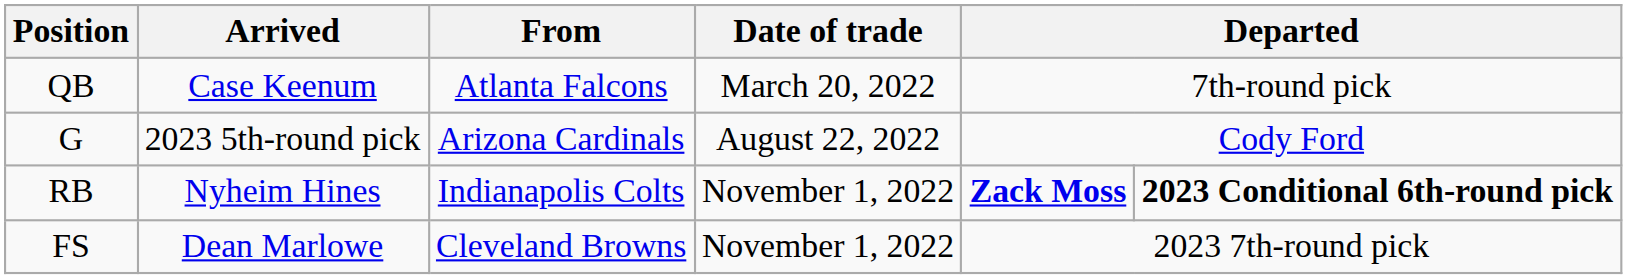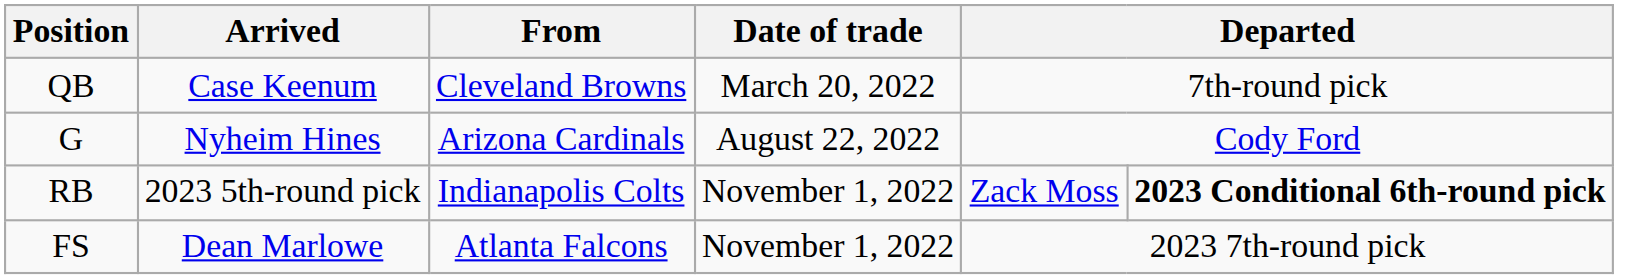(561, 84) Atlanta Falcons -> (561, 84) Cleveland Browns
(283, 138) 2023 5th-round pick -> (283, 138) Nyheim Hines
(283, 191) Nyheim Hines -> (283, 191) 2023 5th-round pick
(1048, 191) bold -> (1044, 191) normal
(561, 245) Cleveland Browns -> (561, 245) Atlanta Falcons
